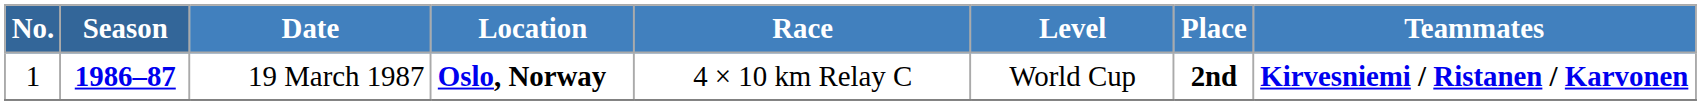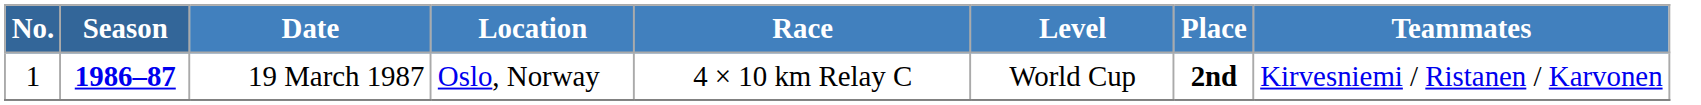(522, 76) bold -> (519, 76) normal
(1474, 76) bold -> (1461, 76) normal
